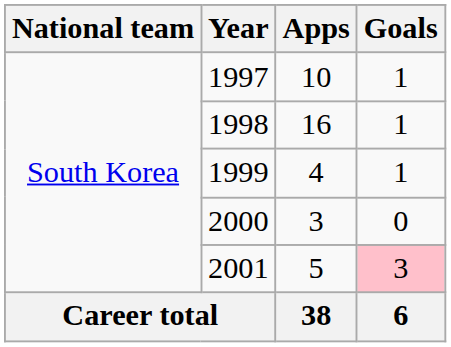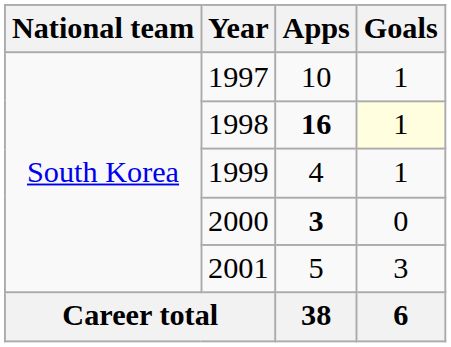(316, 124) normal -> (316, 124) bold
(401, 124) no background -> (401, 124) lightyellow background
(316, 220) normal -> (316, 220) bold
(401, 268) pink background -> (401, 268) no background
